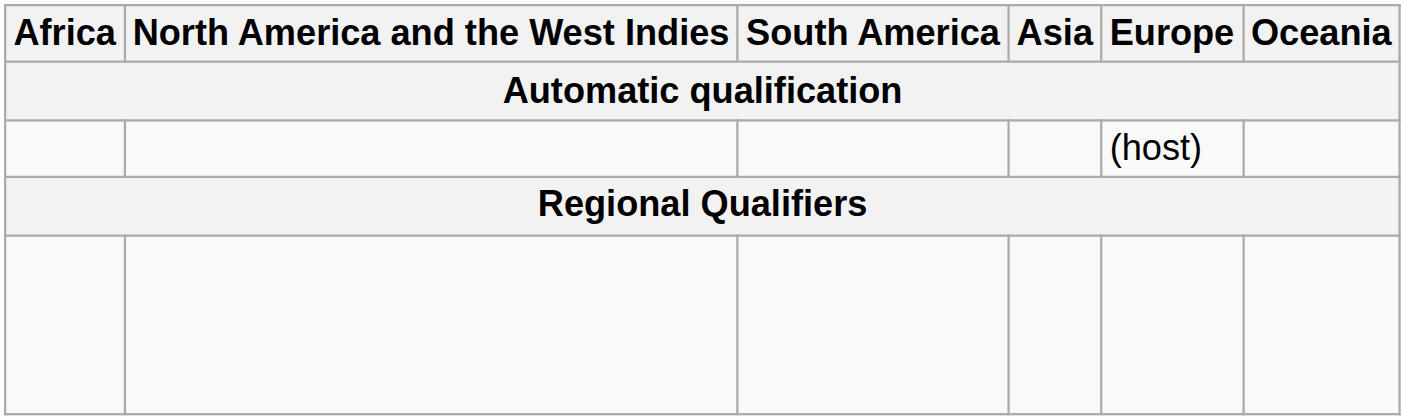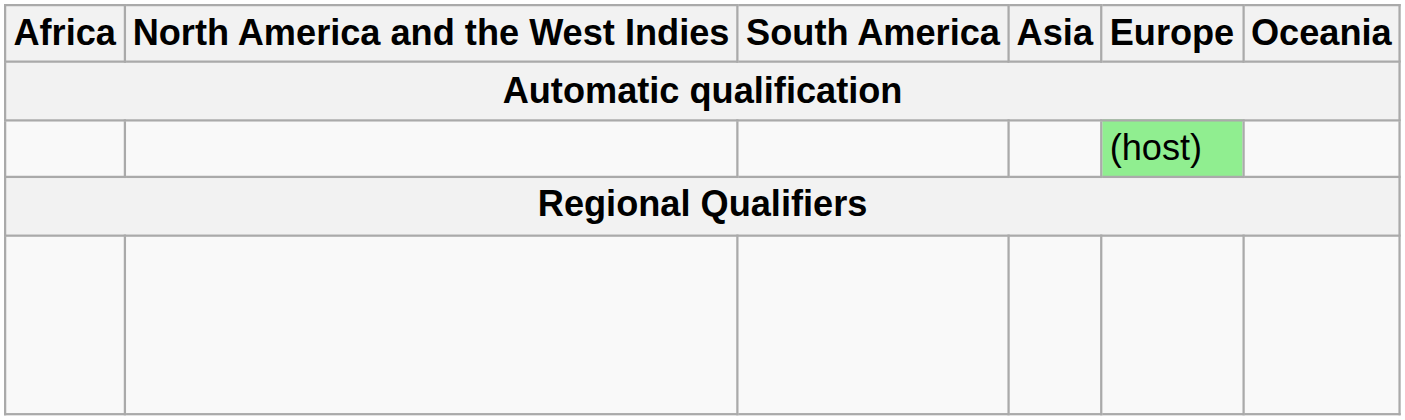(1156, 147) no background -> (1156, 147) lightgreen background
